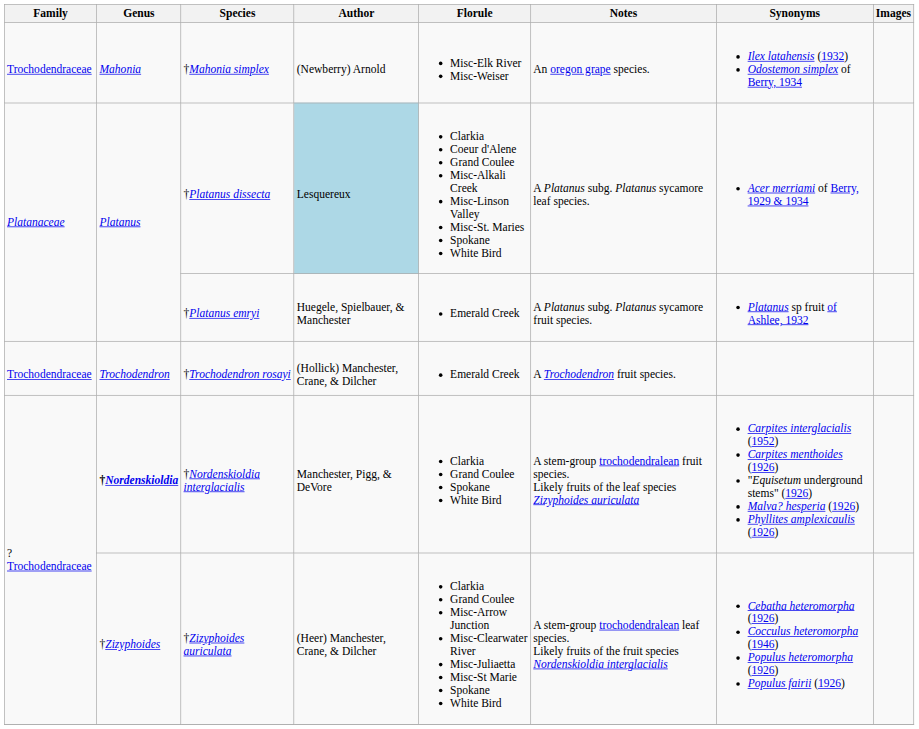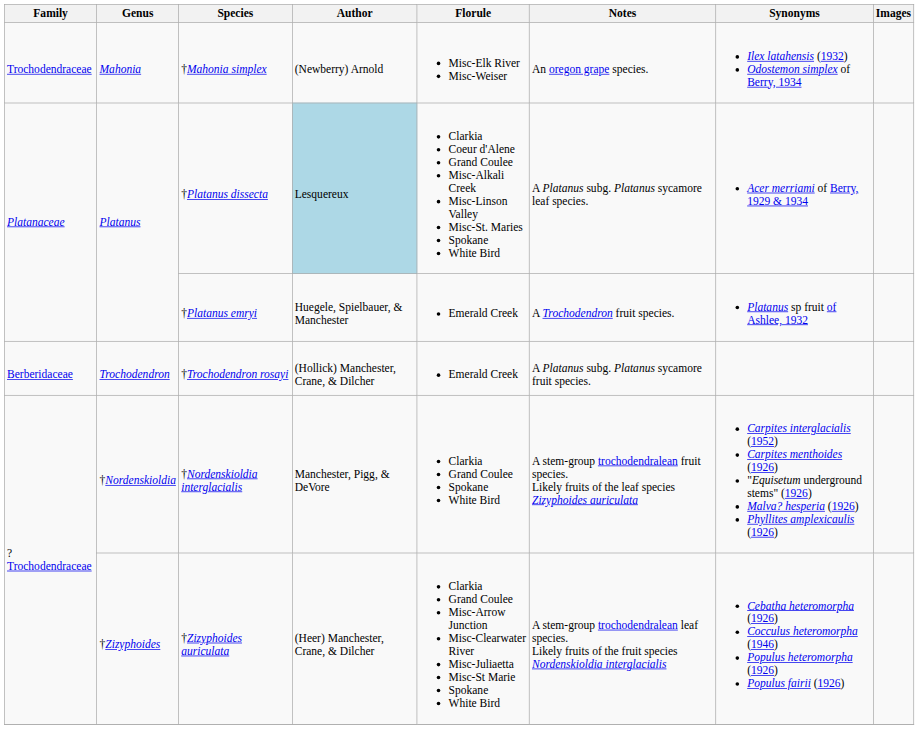(618, 313) A Platanus subg. Platanus sycamore fruit species. -> (603, 313) A Trochodendron fruit species.
(49, 374) Trochodendraceae -> (40, 374) Berberidaceae
(605, 374) A Trochodendron fruit species. -> (617, 374) A Platanus subg. Platanus sycamore fruit species.
(139, 480) bold -> (138, 480) normal
